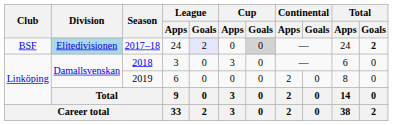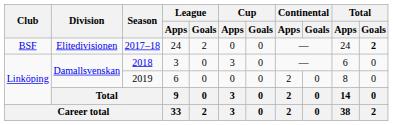(87, 46) lightblue background -> (87, 46) no background
(204, 46) lavender background -> (204, 46) no background
(261, 46) lightgrey background -> (261, 46) no background
